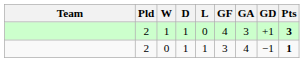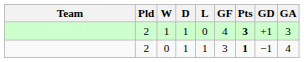columns swapped: (246, 13) <-> (289, 13)
